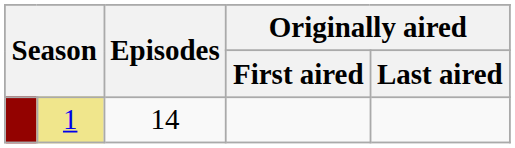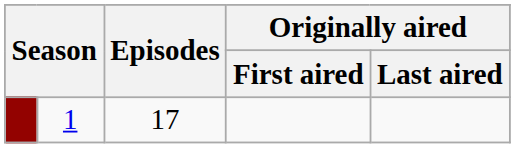(70, 119) khaki background -> (70, 119) no background
(165, 119) 14 -> (165, 119) 17
